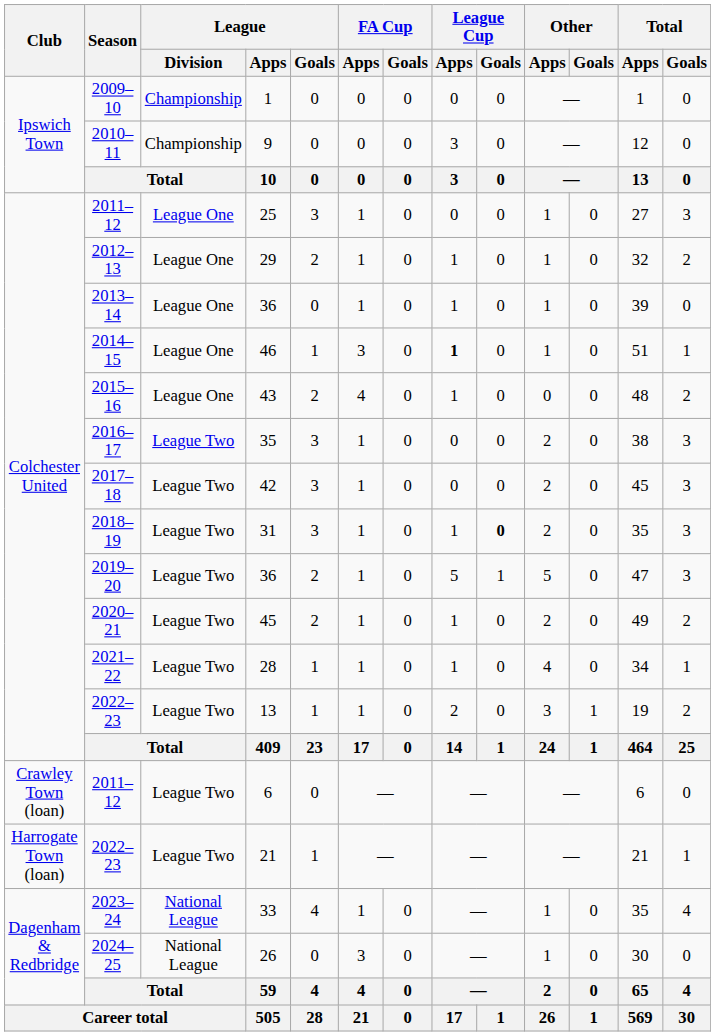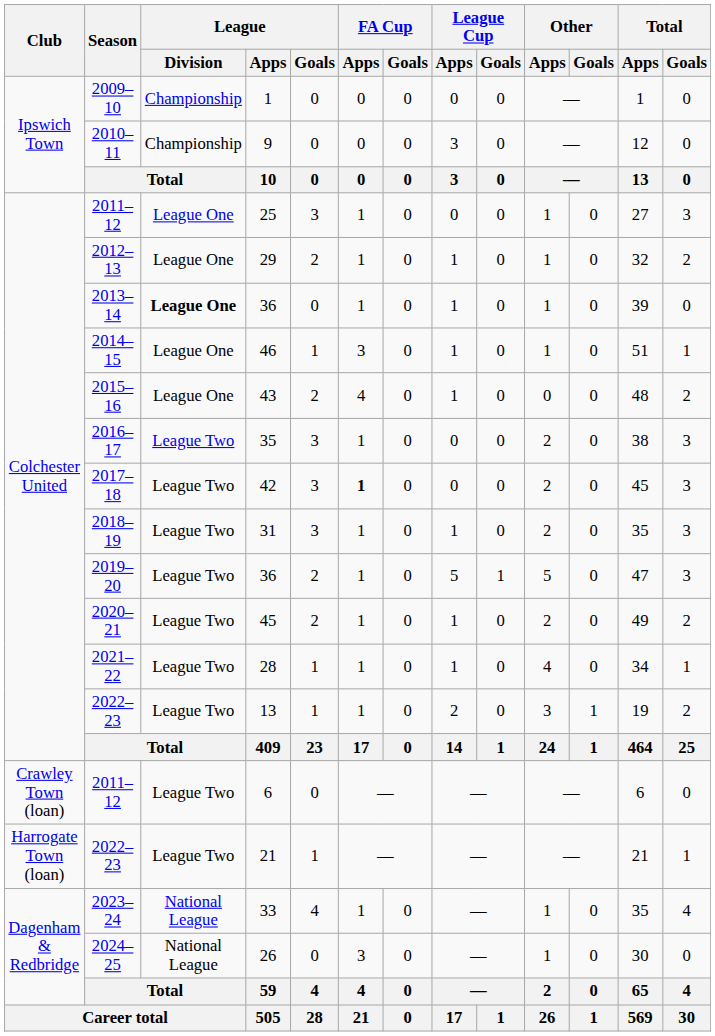(193, 305) normal -> (193, 305) bold
(454, 350) bold -> (454, 350) normal
(361, 485) normal -> (361, 485) bold
(501, 530) bold -> (501, 530) normal
